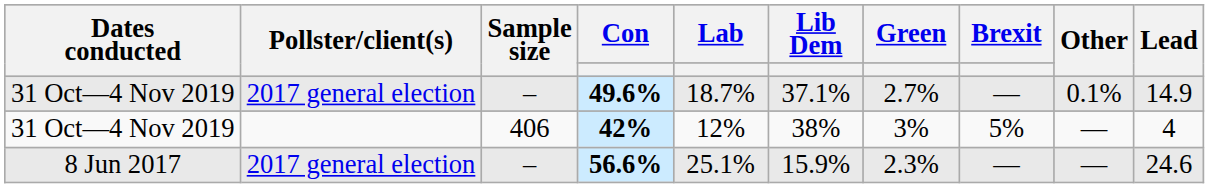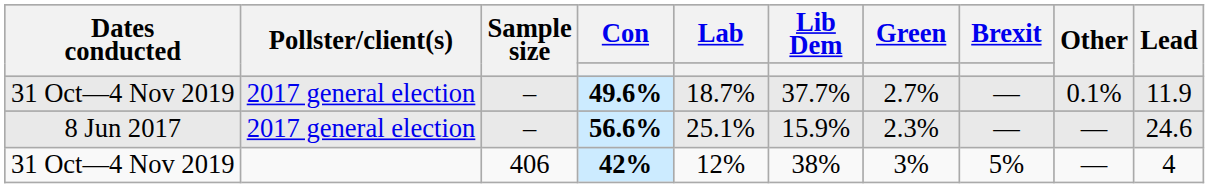(816, 93) 37.1% -> (816, 93) 37.7%
(1169, 93) 14.9 -> (1169, 93) 11.9
rows swapped: (625, 128) <-> (625, 164)
